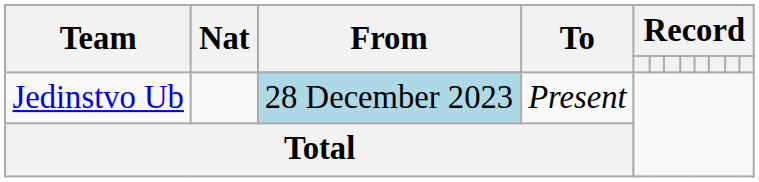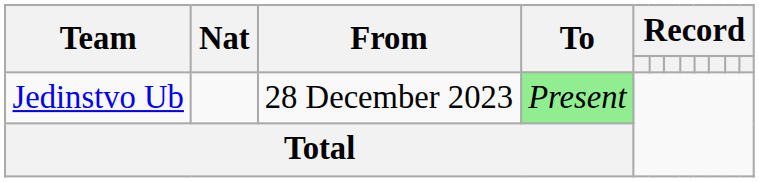(389, 97) lightblue background -> (389, 97) no background
(577, 97) no background -> (577, 97) lightgreen background
